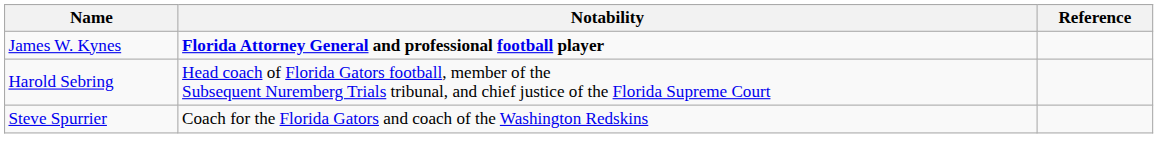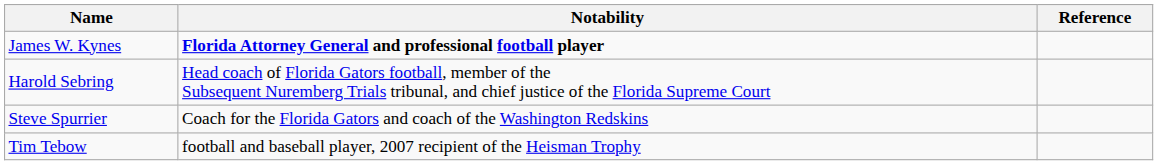+ row: (48, 145)
